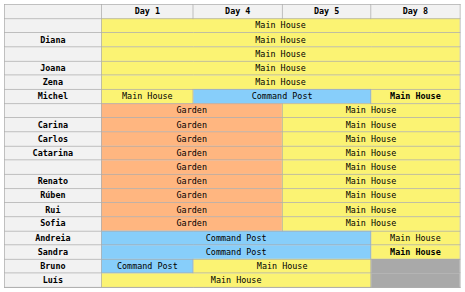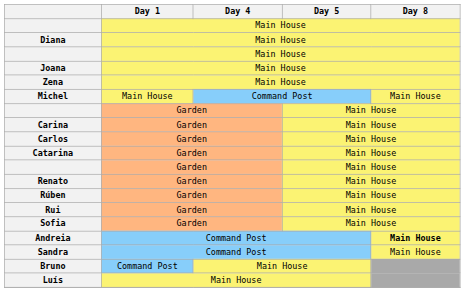(415, 96) bold -> (415, 96) normal
(415, 238) normal -> (415, 238) bold
(415, 252) bold -> (415, 252) normal
